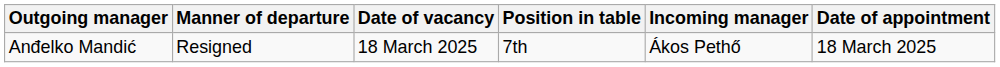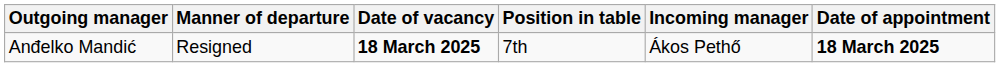(418, 47) normal -> (419, 47) bold
(876, 47) normal -> (878, 47) bold
